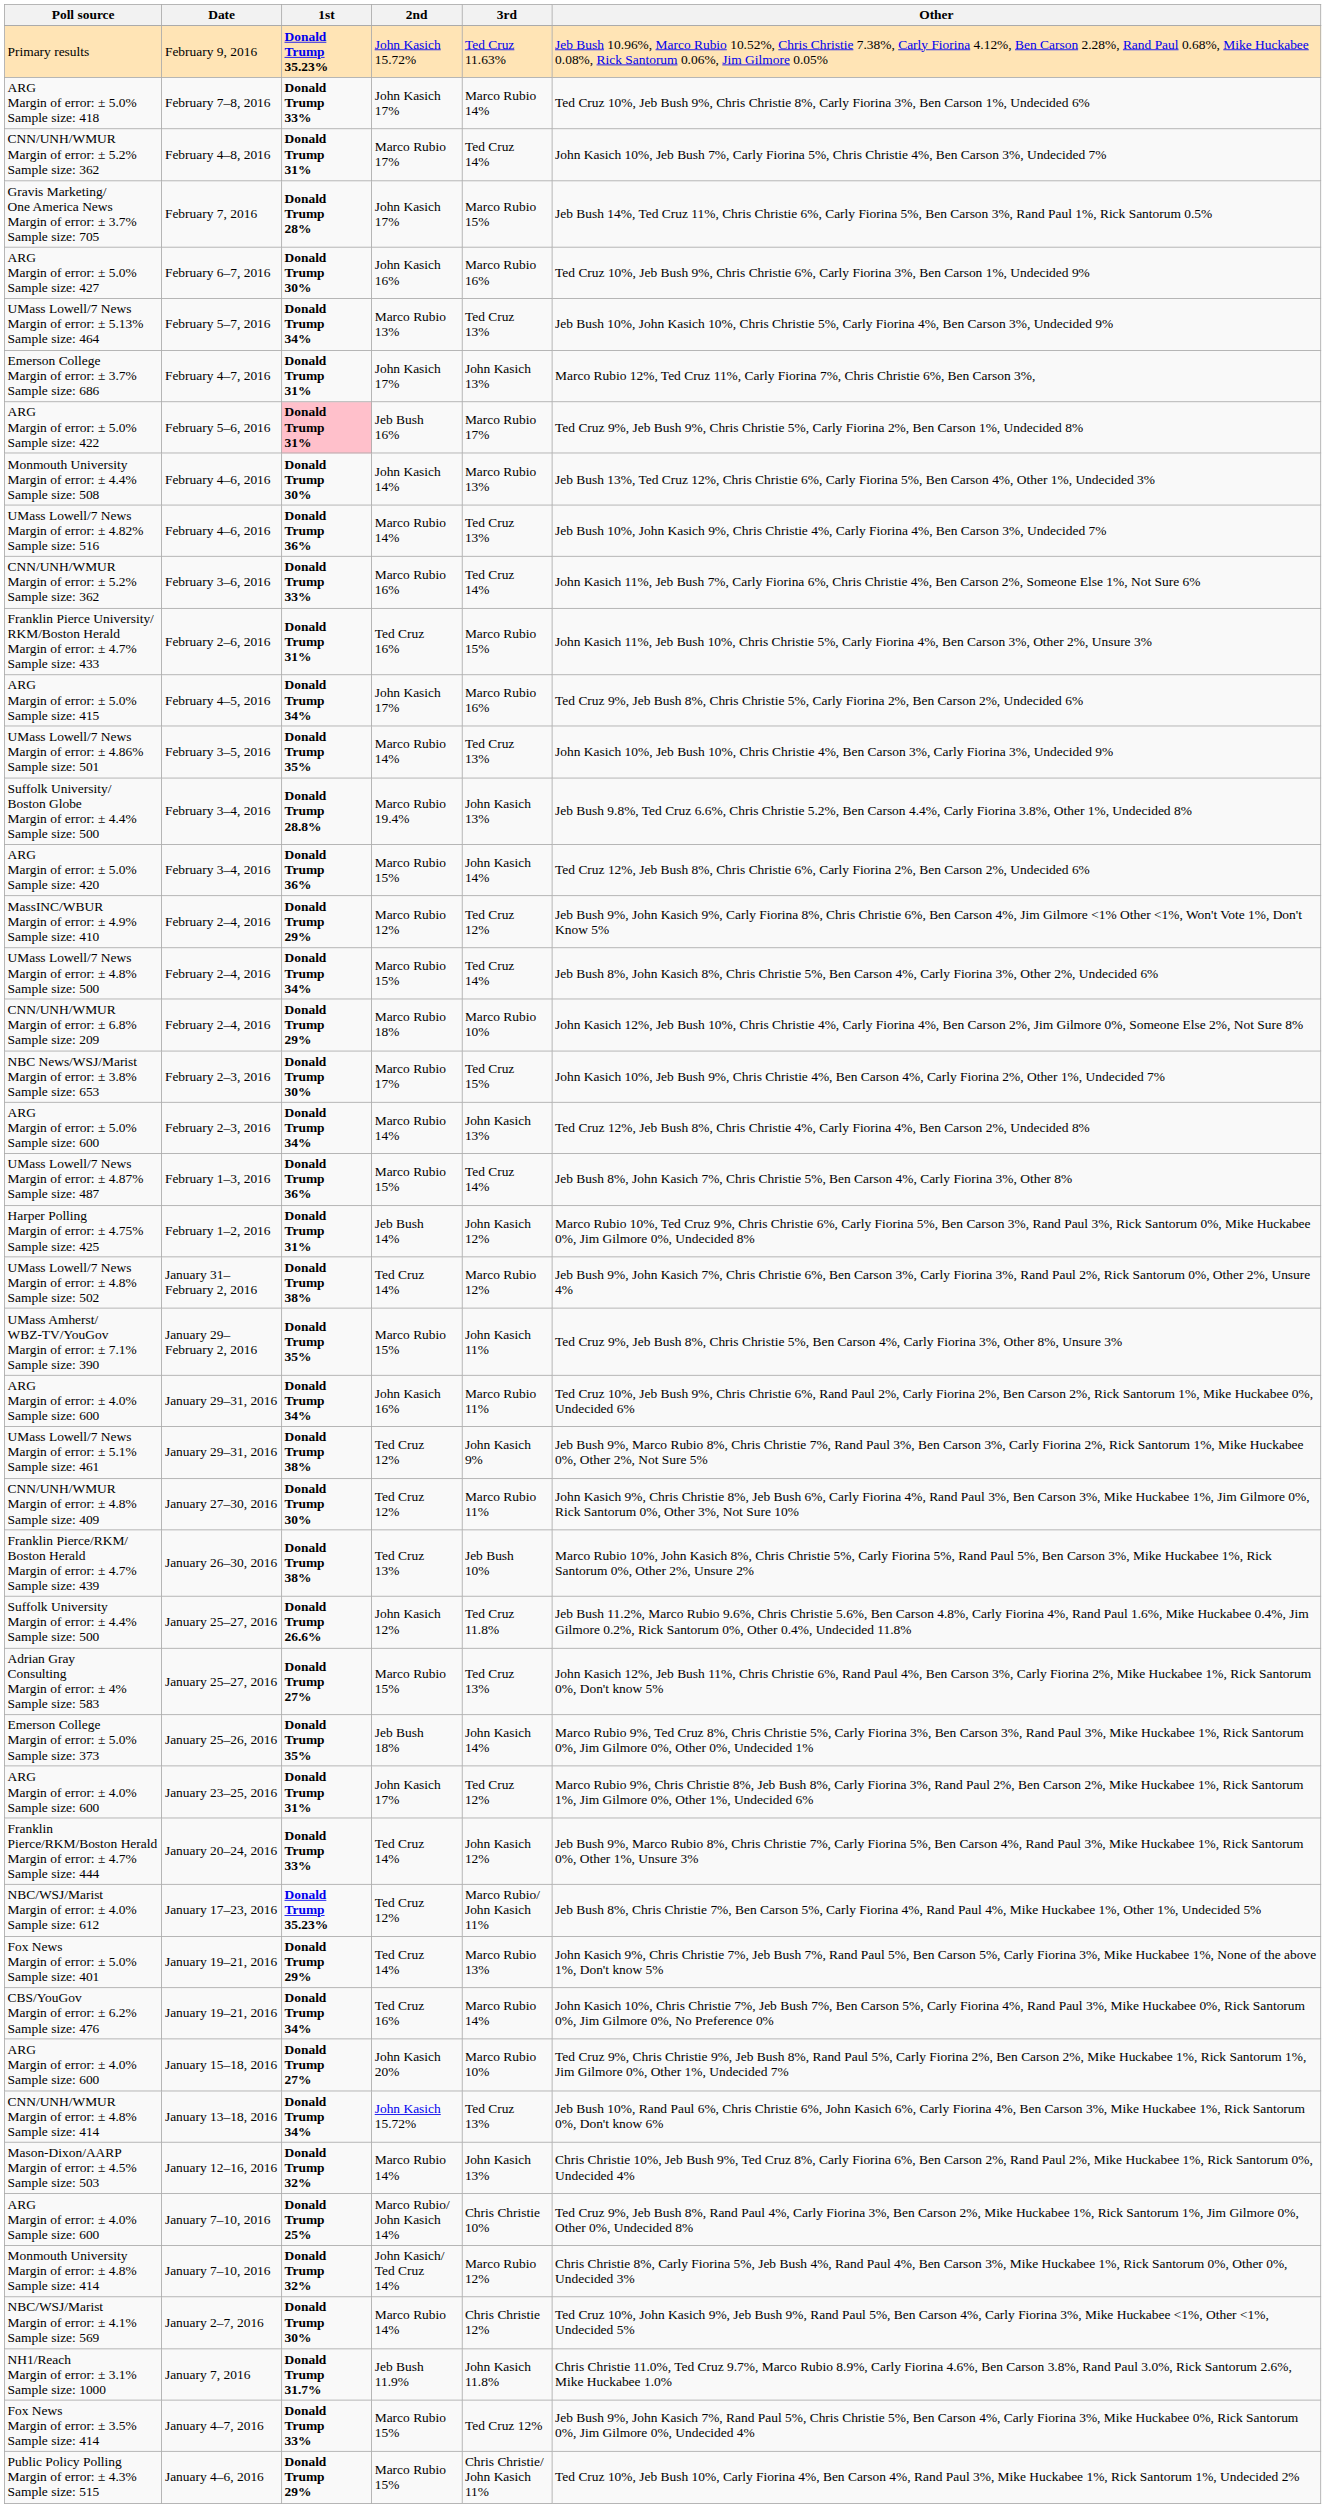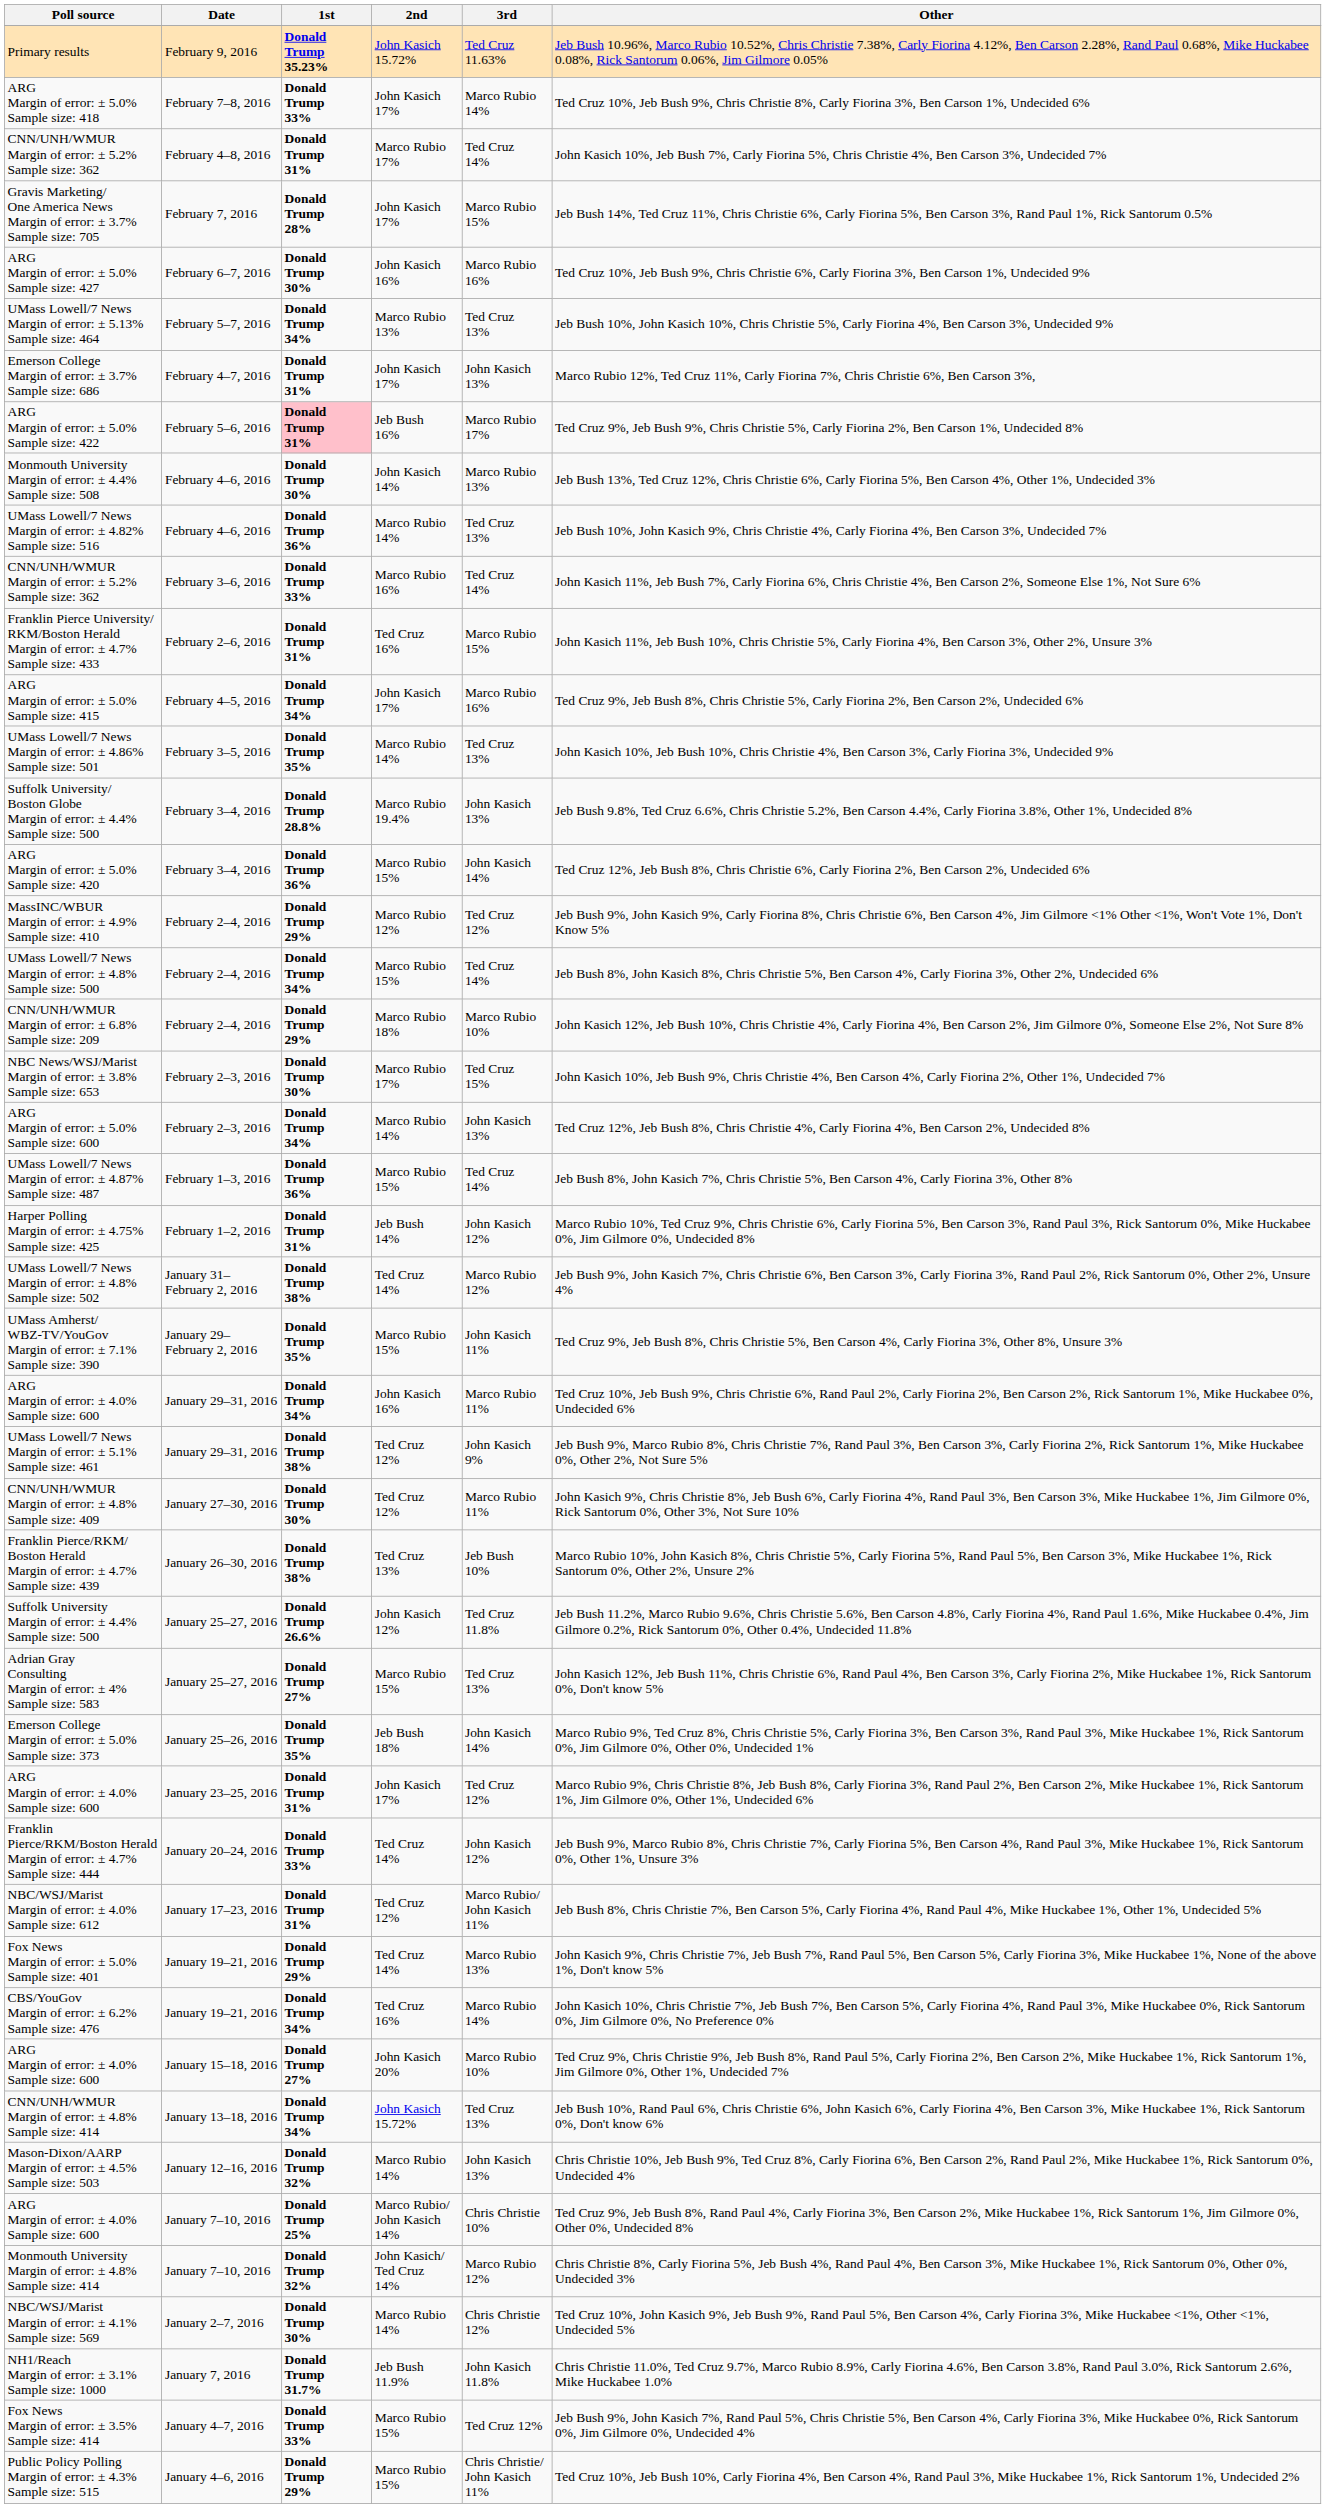(306, 1910) Donald Trump 35.23% -> (305, 1910) Donald Trump 31%
